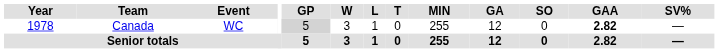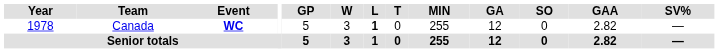(233, 26) normal -> (233, 26) bold
(306, 26) lightgrey background -> (306, 26) no background
(375, 26) normal -> (375, 26) bold
(605, 26) bold -> (605, 26) normal
